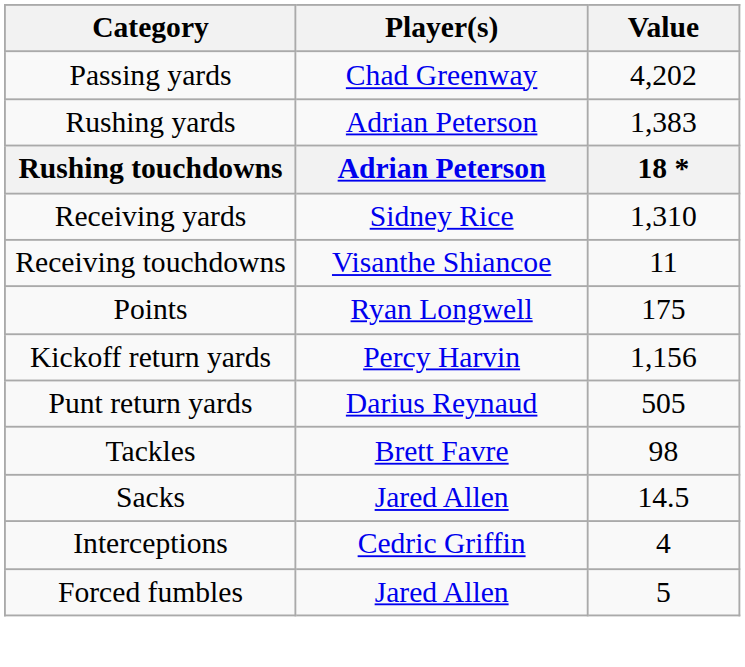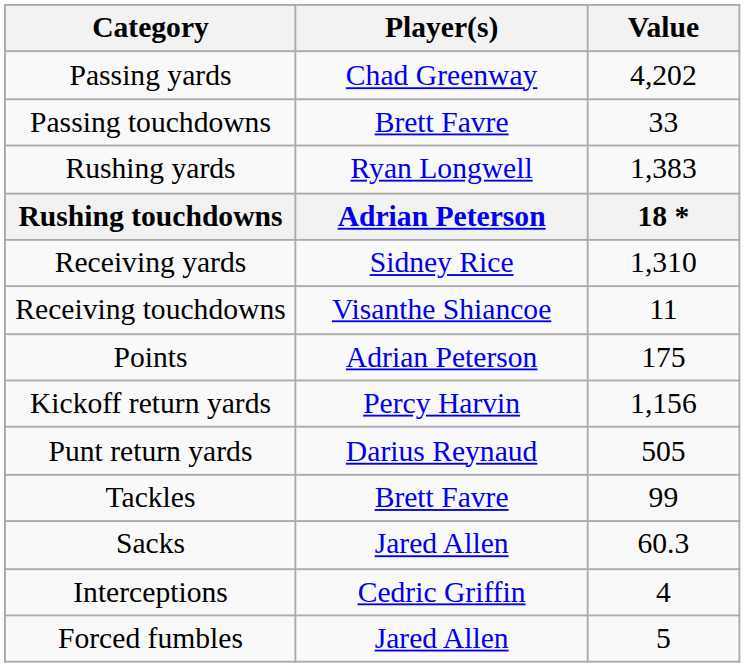+ row: (150, 121)
(442, 121) Adrian Peterson -> (442, 168) Ryan Longwell
(442, 309) Ryan Longwell -> (442, 356) Adrian Peterson
(663, 450) 98 -> (663, 497) 99
(663, 497) 14.5 -> (663, 544) 60.3
